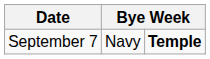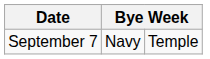(175, 42) bold -> (173, 42) normal
